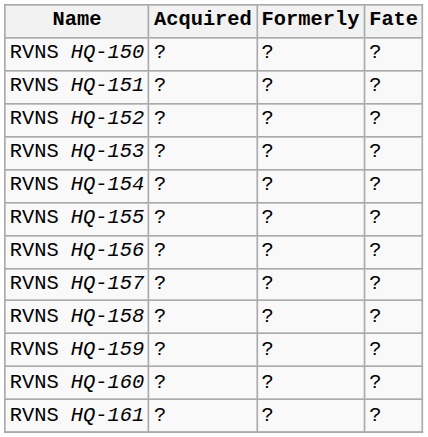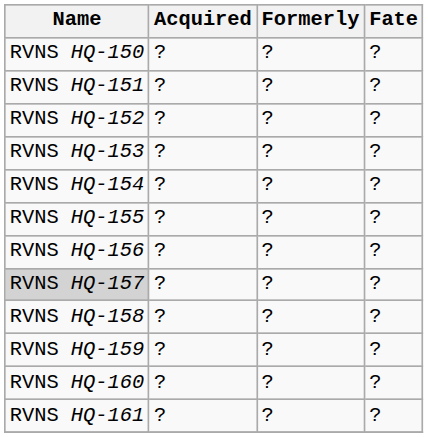(77, 285) no background -> (77, 285) lightgrey background
